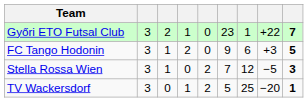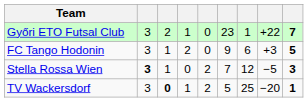(147, 69) normal -> (147, 69) bold
(167, 87) normal -> (167, 87) bold
